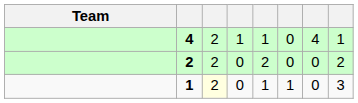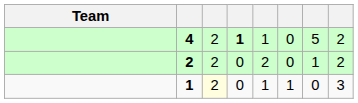(240, 39) normal -> (240, 39) bold
(315, 39) 4 -> (315, 39) 5
(341, 39) 1 -> (341, 39) 2
(315, 62) 0 -> (315, 62) 1
